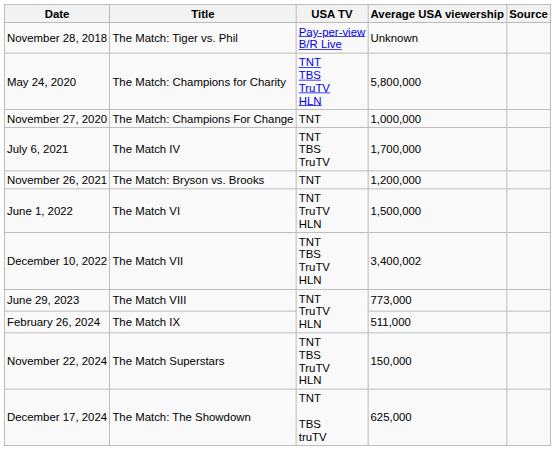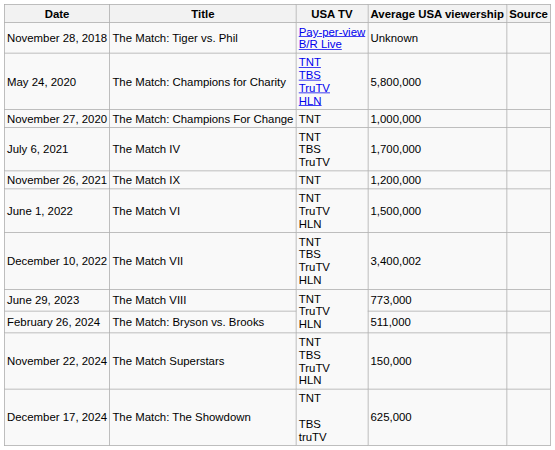(188, 180) The Match: Bryson vs. Brooks -> (146, 180) The Match IX
(146, 322) The Match IX -> (188, 322) The Match: Bryson vs. Brooks
